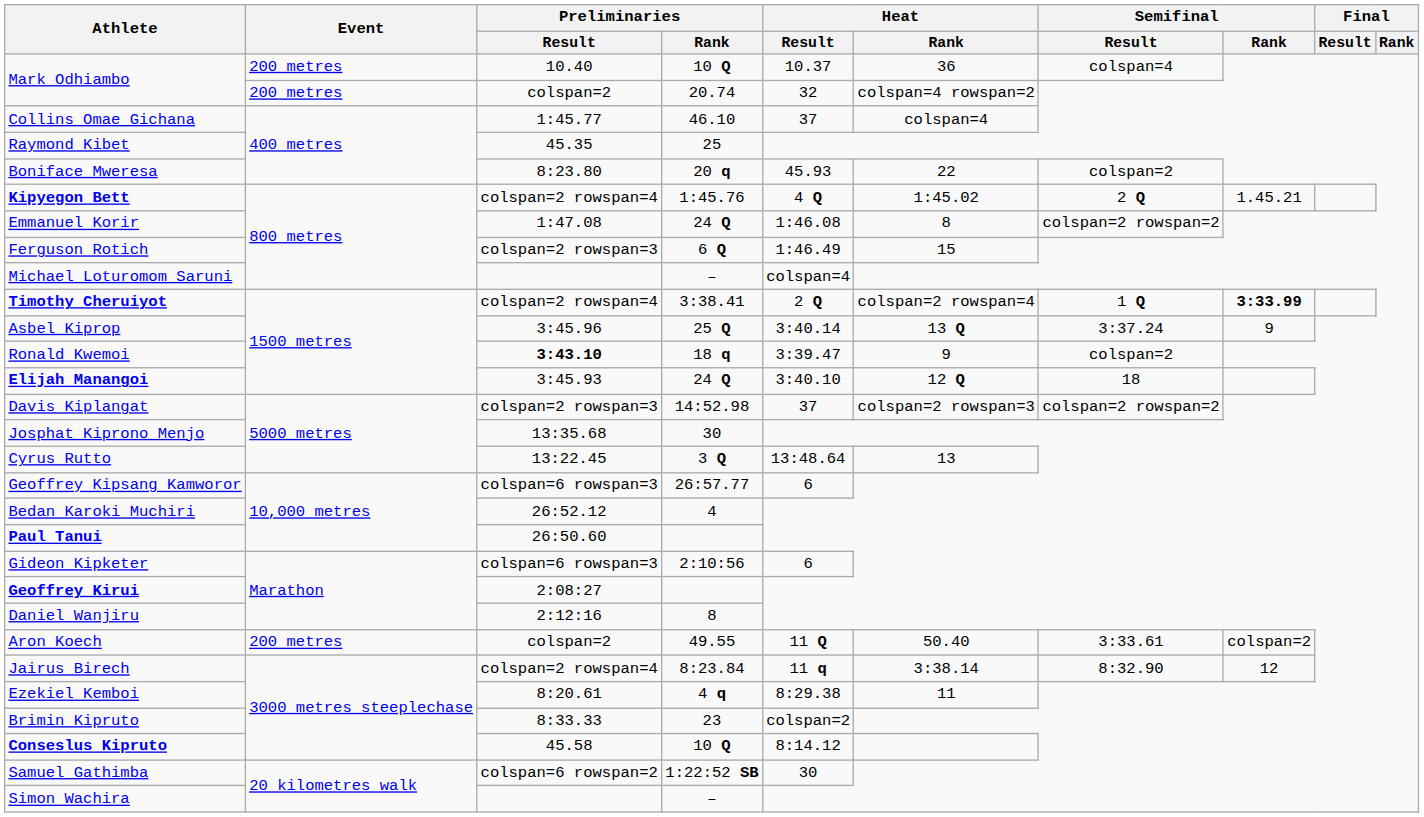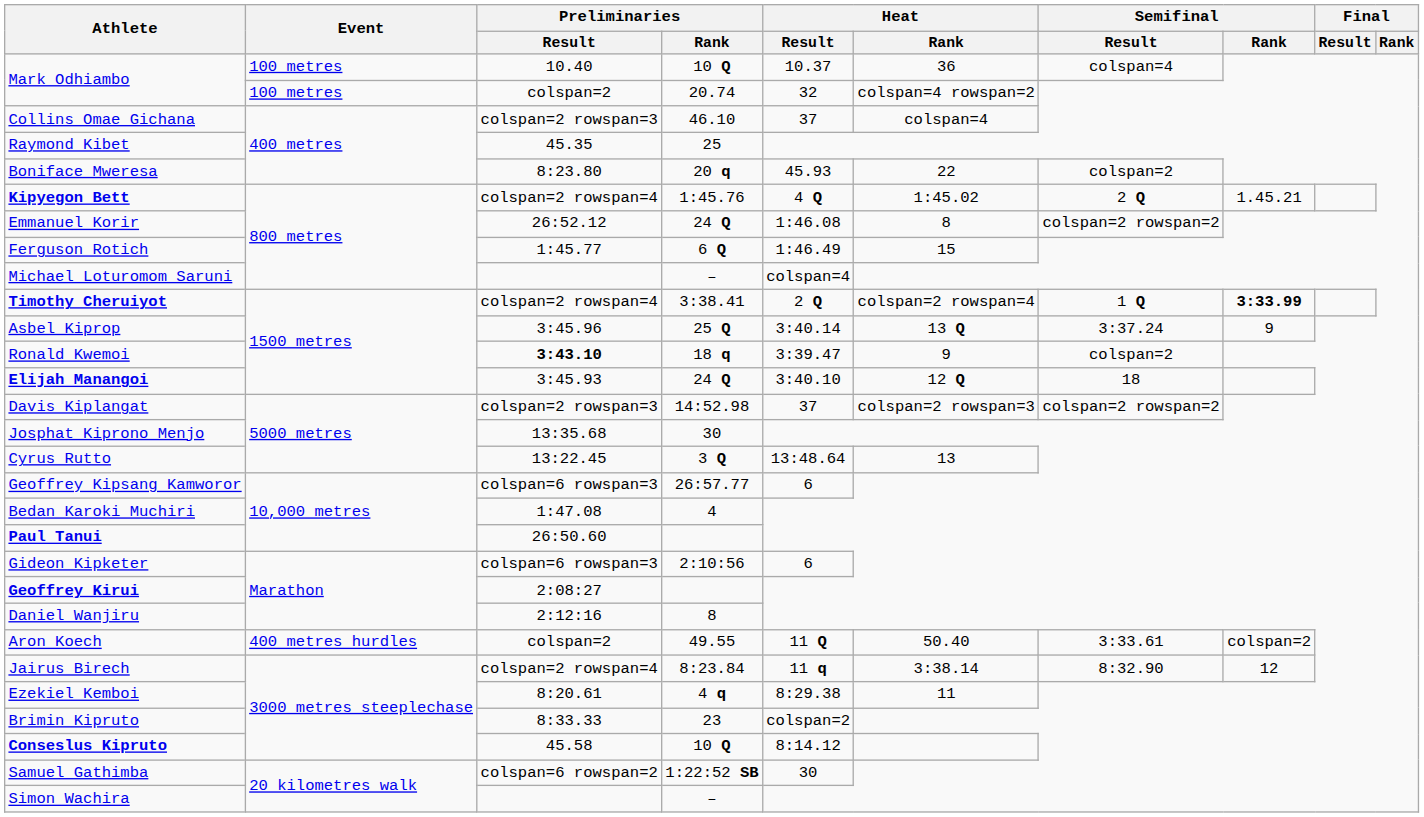(296, 67) 200 metres -> (296, 67) 100 metres
(296, 93) 200 metres -> (296, 93) 100 metres
(569, 119) 1:45.77 -> (569, 119) colspan=2 rowspan=3
(569, 224) 1:47.08 -> (569, 224) 26:52.12
(569, 250) colspan=2 rowspan=3 -> (569, 250) 1:45.77
(569, 511) 26:52.12 -> (569, 511) 1:47.08
(296, 642) 200 metres -> (333, 642) 400 metres hurdles
